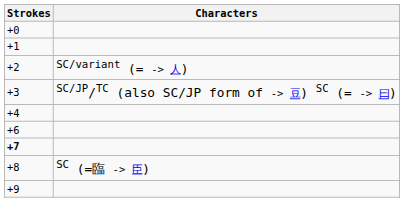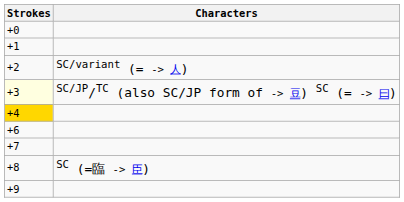(13, 92) no background -> (13, 92) lightyellow background
(13, 113) no background -> (13, 113) gold background
(13, 147) bold -> (13, 147) normal
